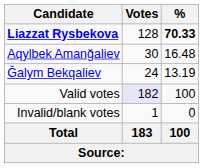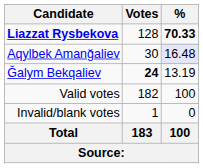(180, 53) no background -> (180, 53) lavender background
(152, 73) normal -> (152, 73) bold
(148, 93) lavender background -> (148, 93) no background
